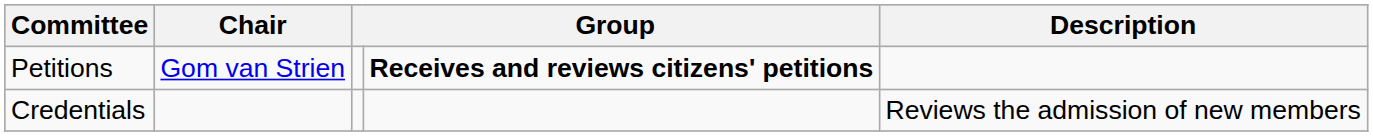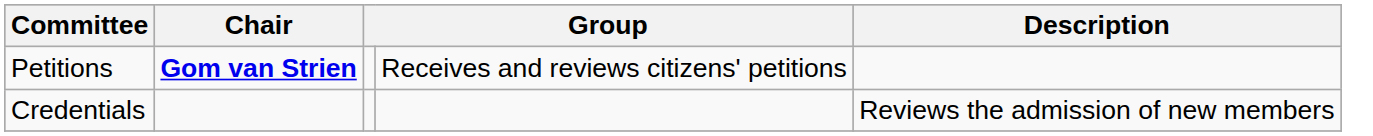(253, 67) normal -> (259, 67) bold
(621, 67) bold -> (614, 67) normal
